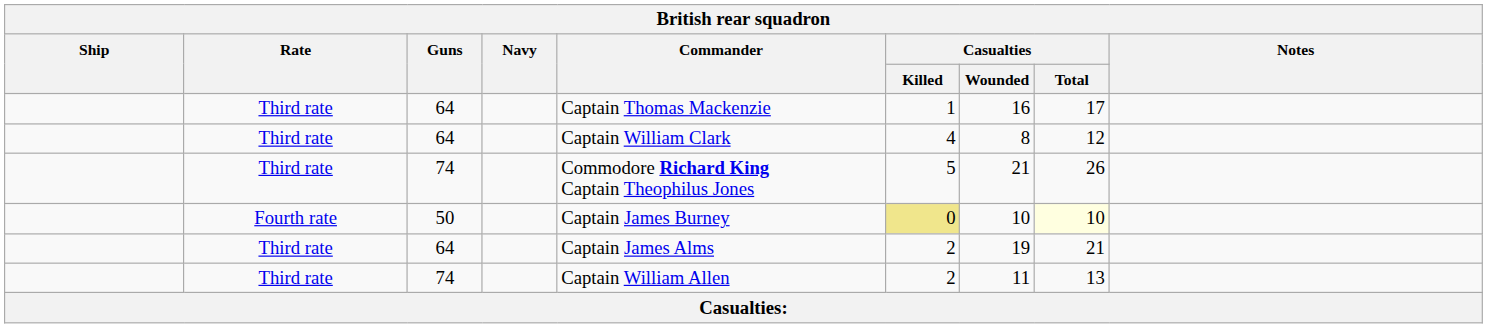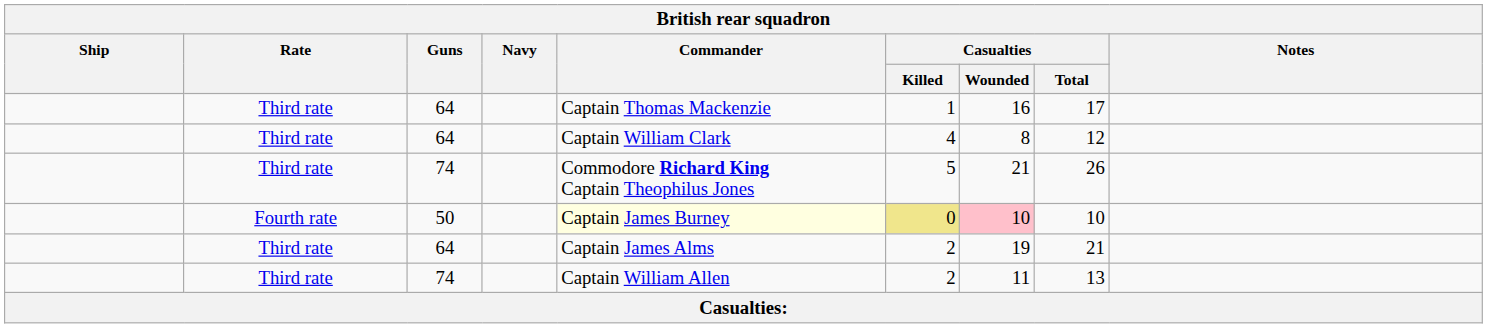(645, 218) no background -> (645, 218) lightyellow background
(1021, 218) no background -> (1021, 218) pink background
(1095, 218) lightyellow background -> (1095, 218) no background
